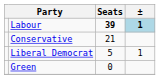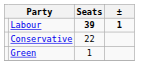(140, 25) lightblue background -> (119, 25) no background
(110, 39) 21 -> (89, 39) 22
- row: (52, 53)
(110, 67) 0 -> (89, 53) 1
